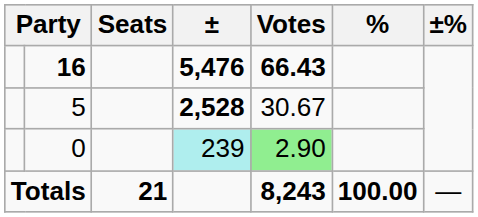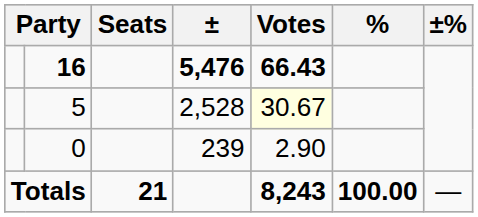(212, 107) bold -> (212, 107) normal
(293, 107) no background -> (293, 107) lightyellow background
(223, 149) paleturquoise background -> (223, 149) no background
(300, 149) lightgreen background -> (300, 149) no background
